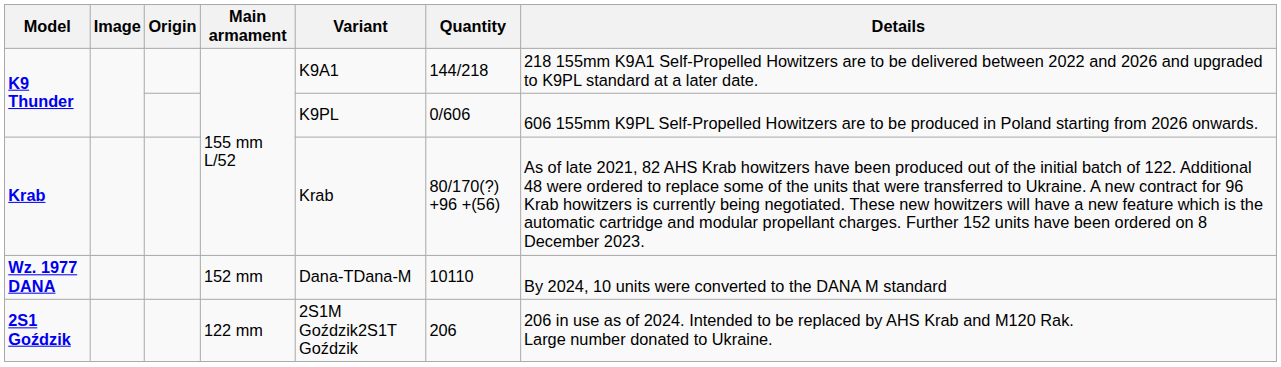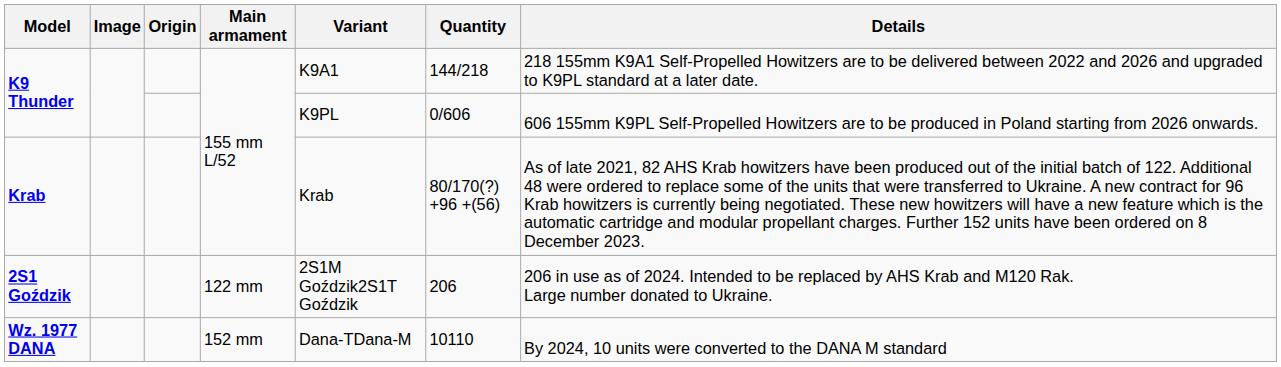rows swapped: (43, 277) <-> (40, 330)
